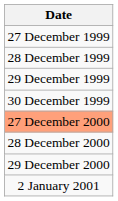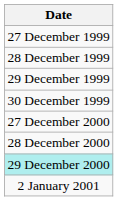(59, 121) lightsalmon background -> (59, 121) no background
(59, 164) no background -> (59, 164) paleturquoise background
